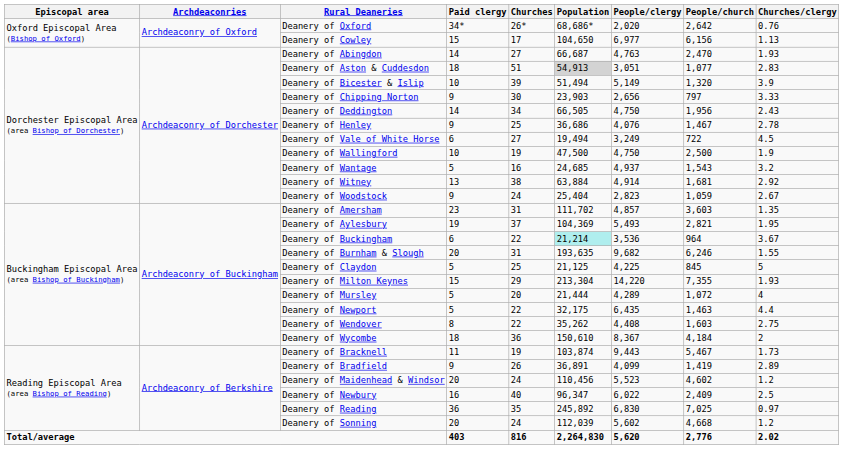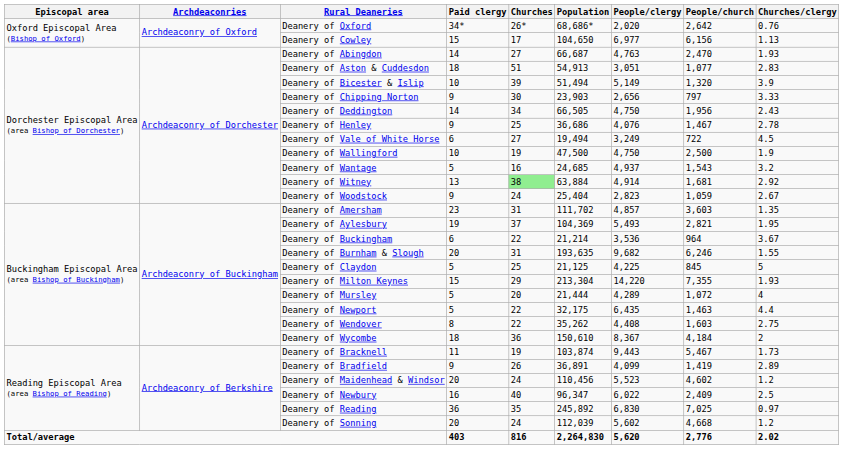(573, 68) lightgrey background -> (573, 68) no background
(516, 182) no background -> (516, 182) lightgreen background
(573, 239) paleturquoise background -> (573, 239) no background
